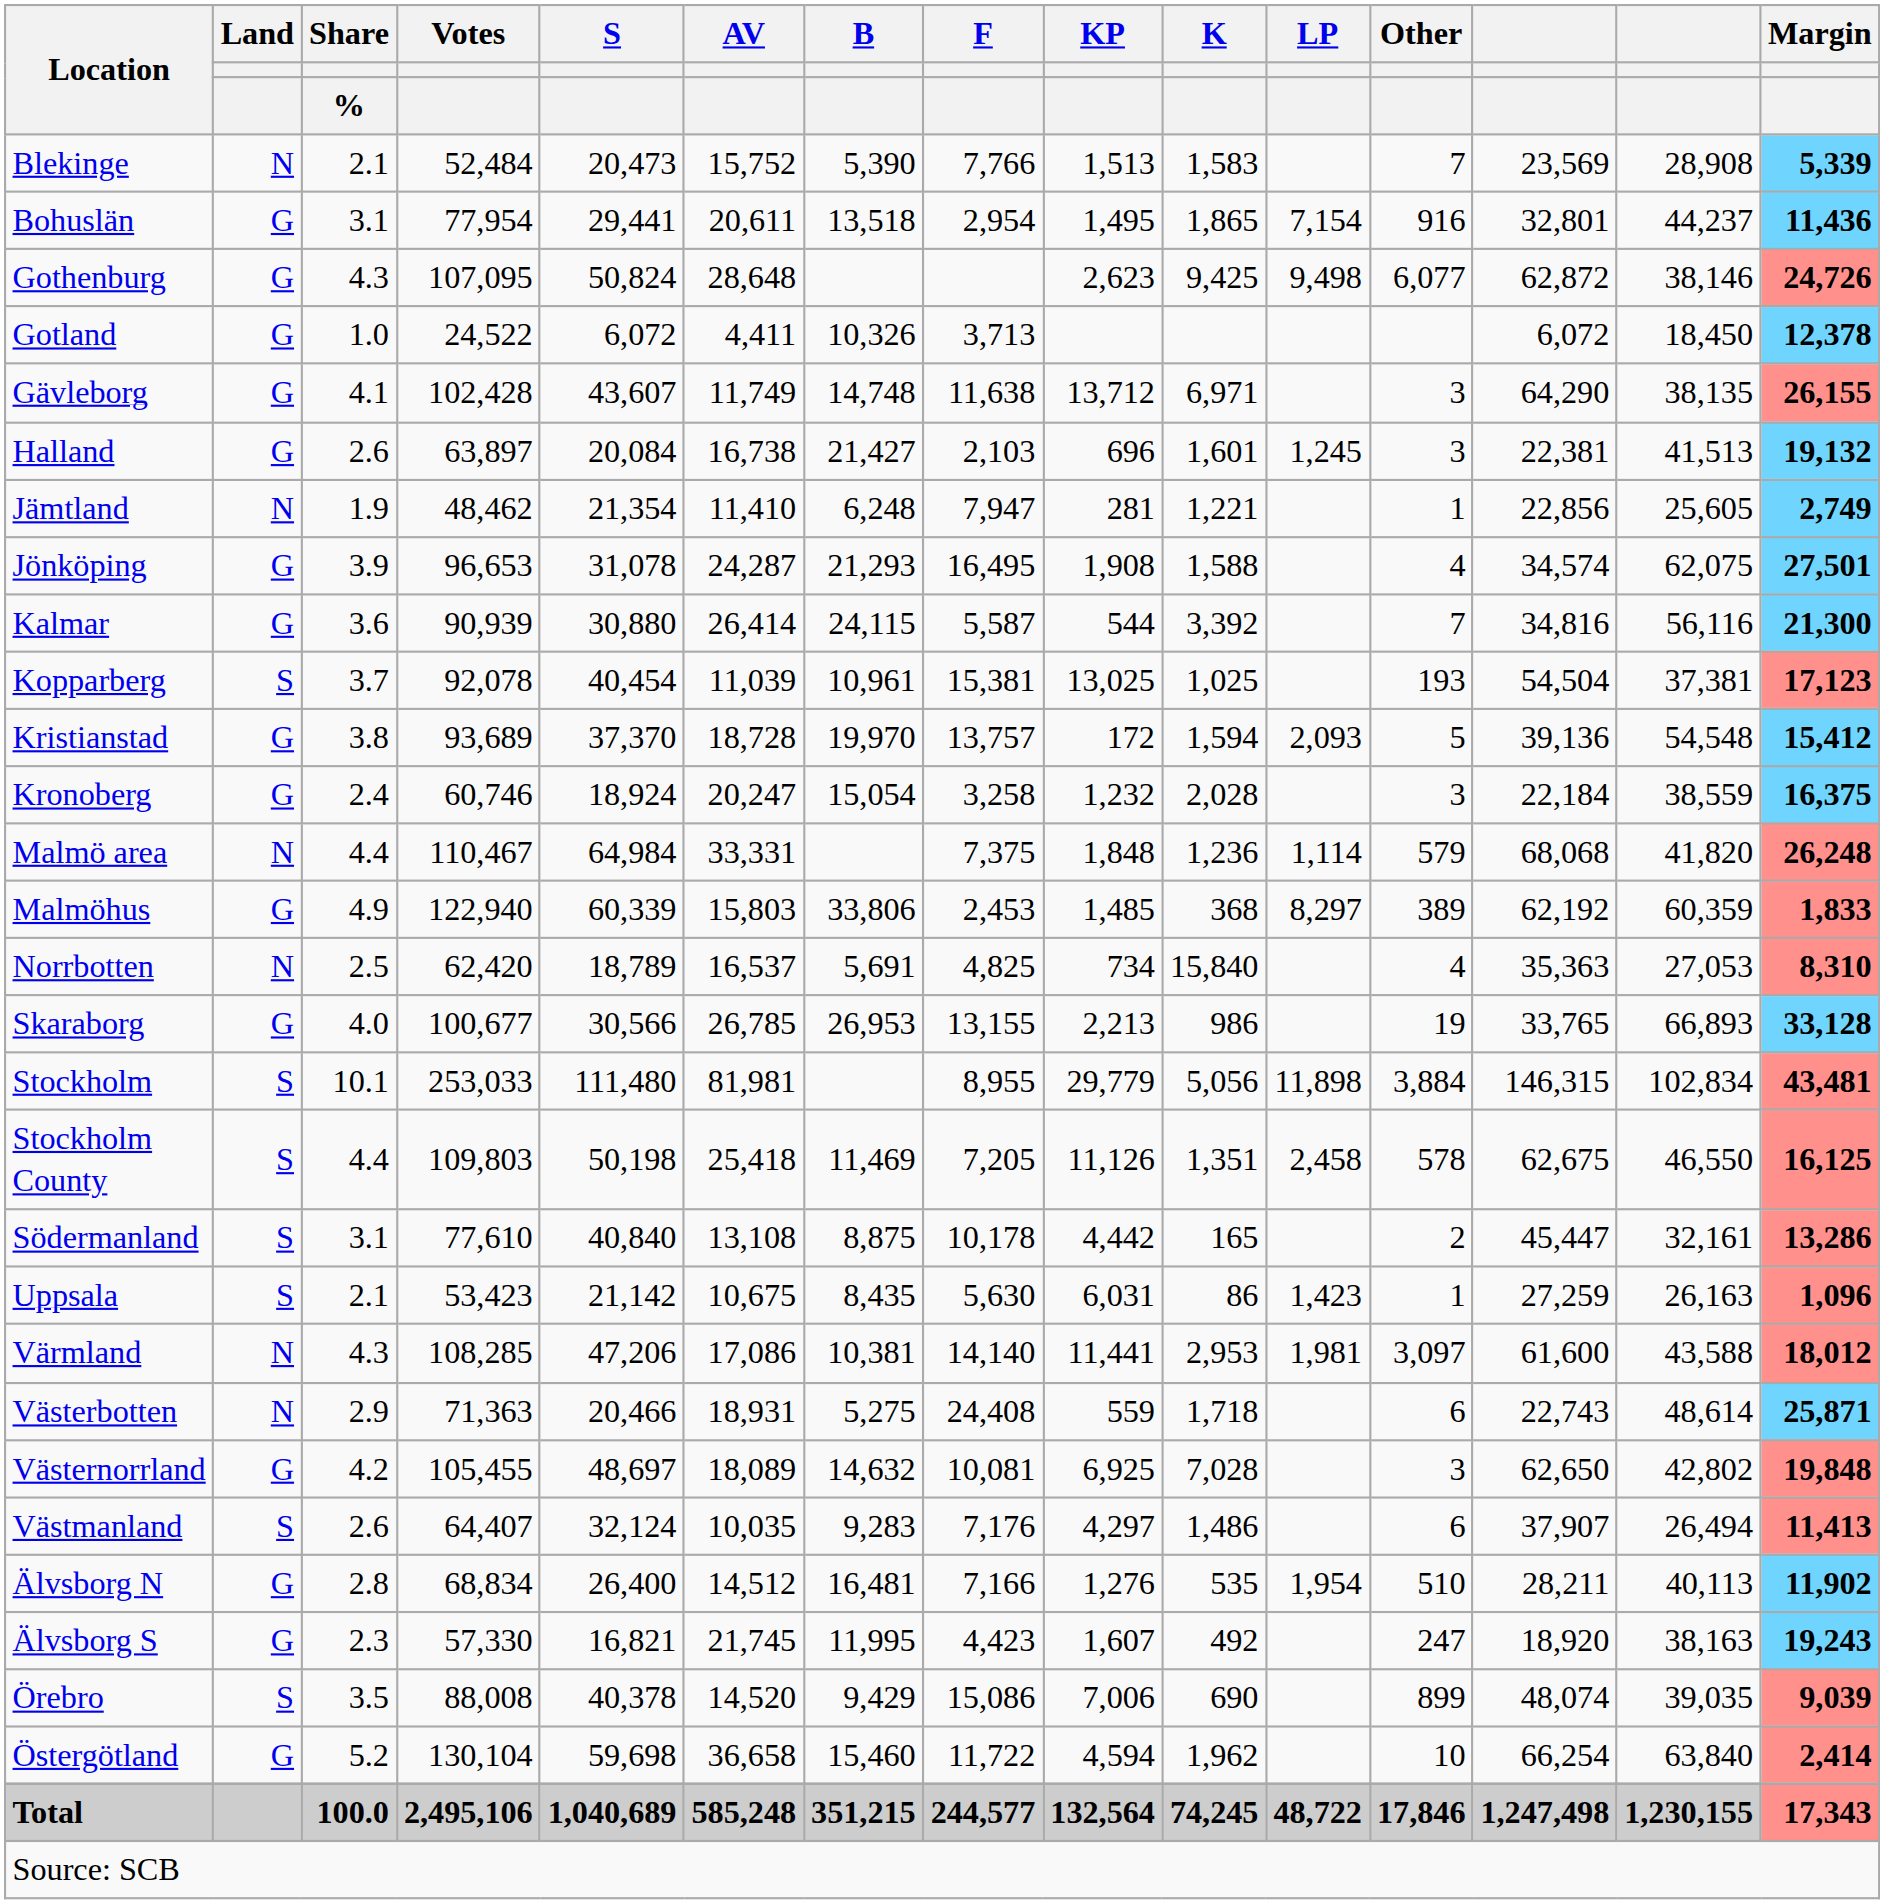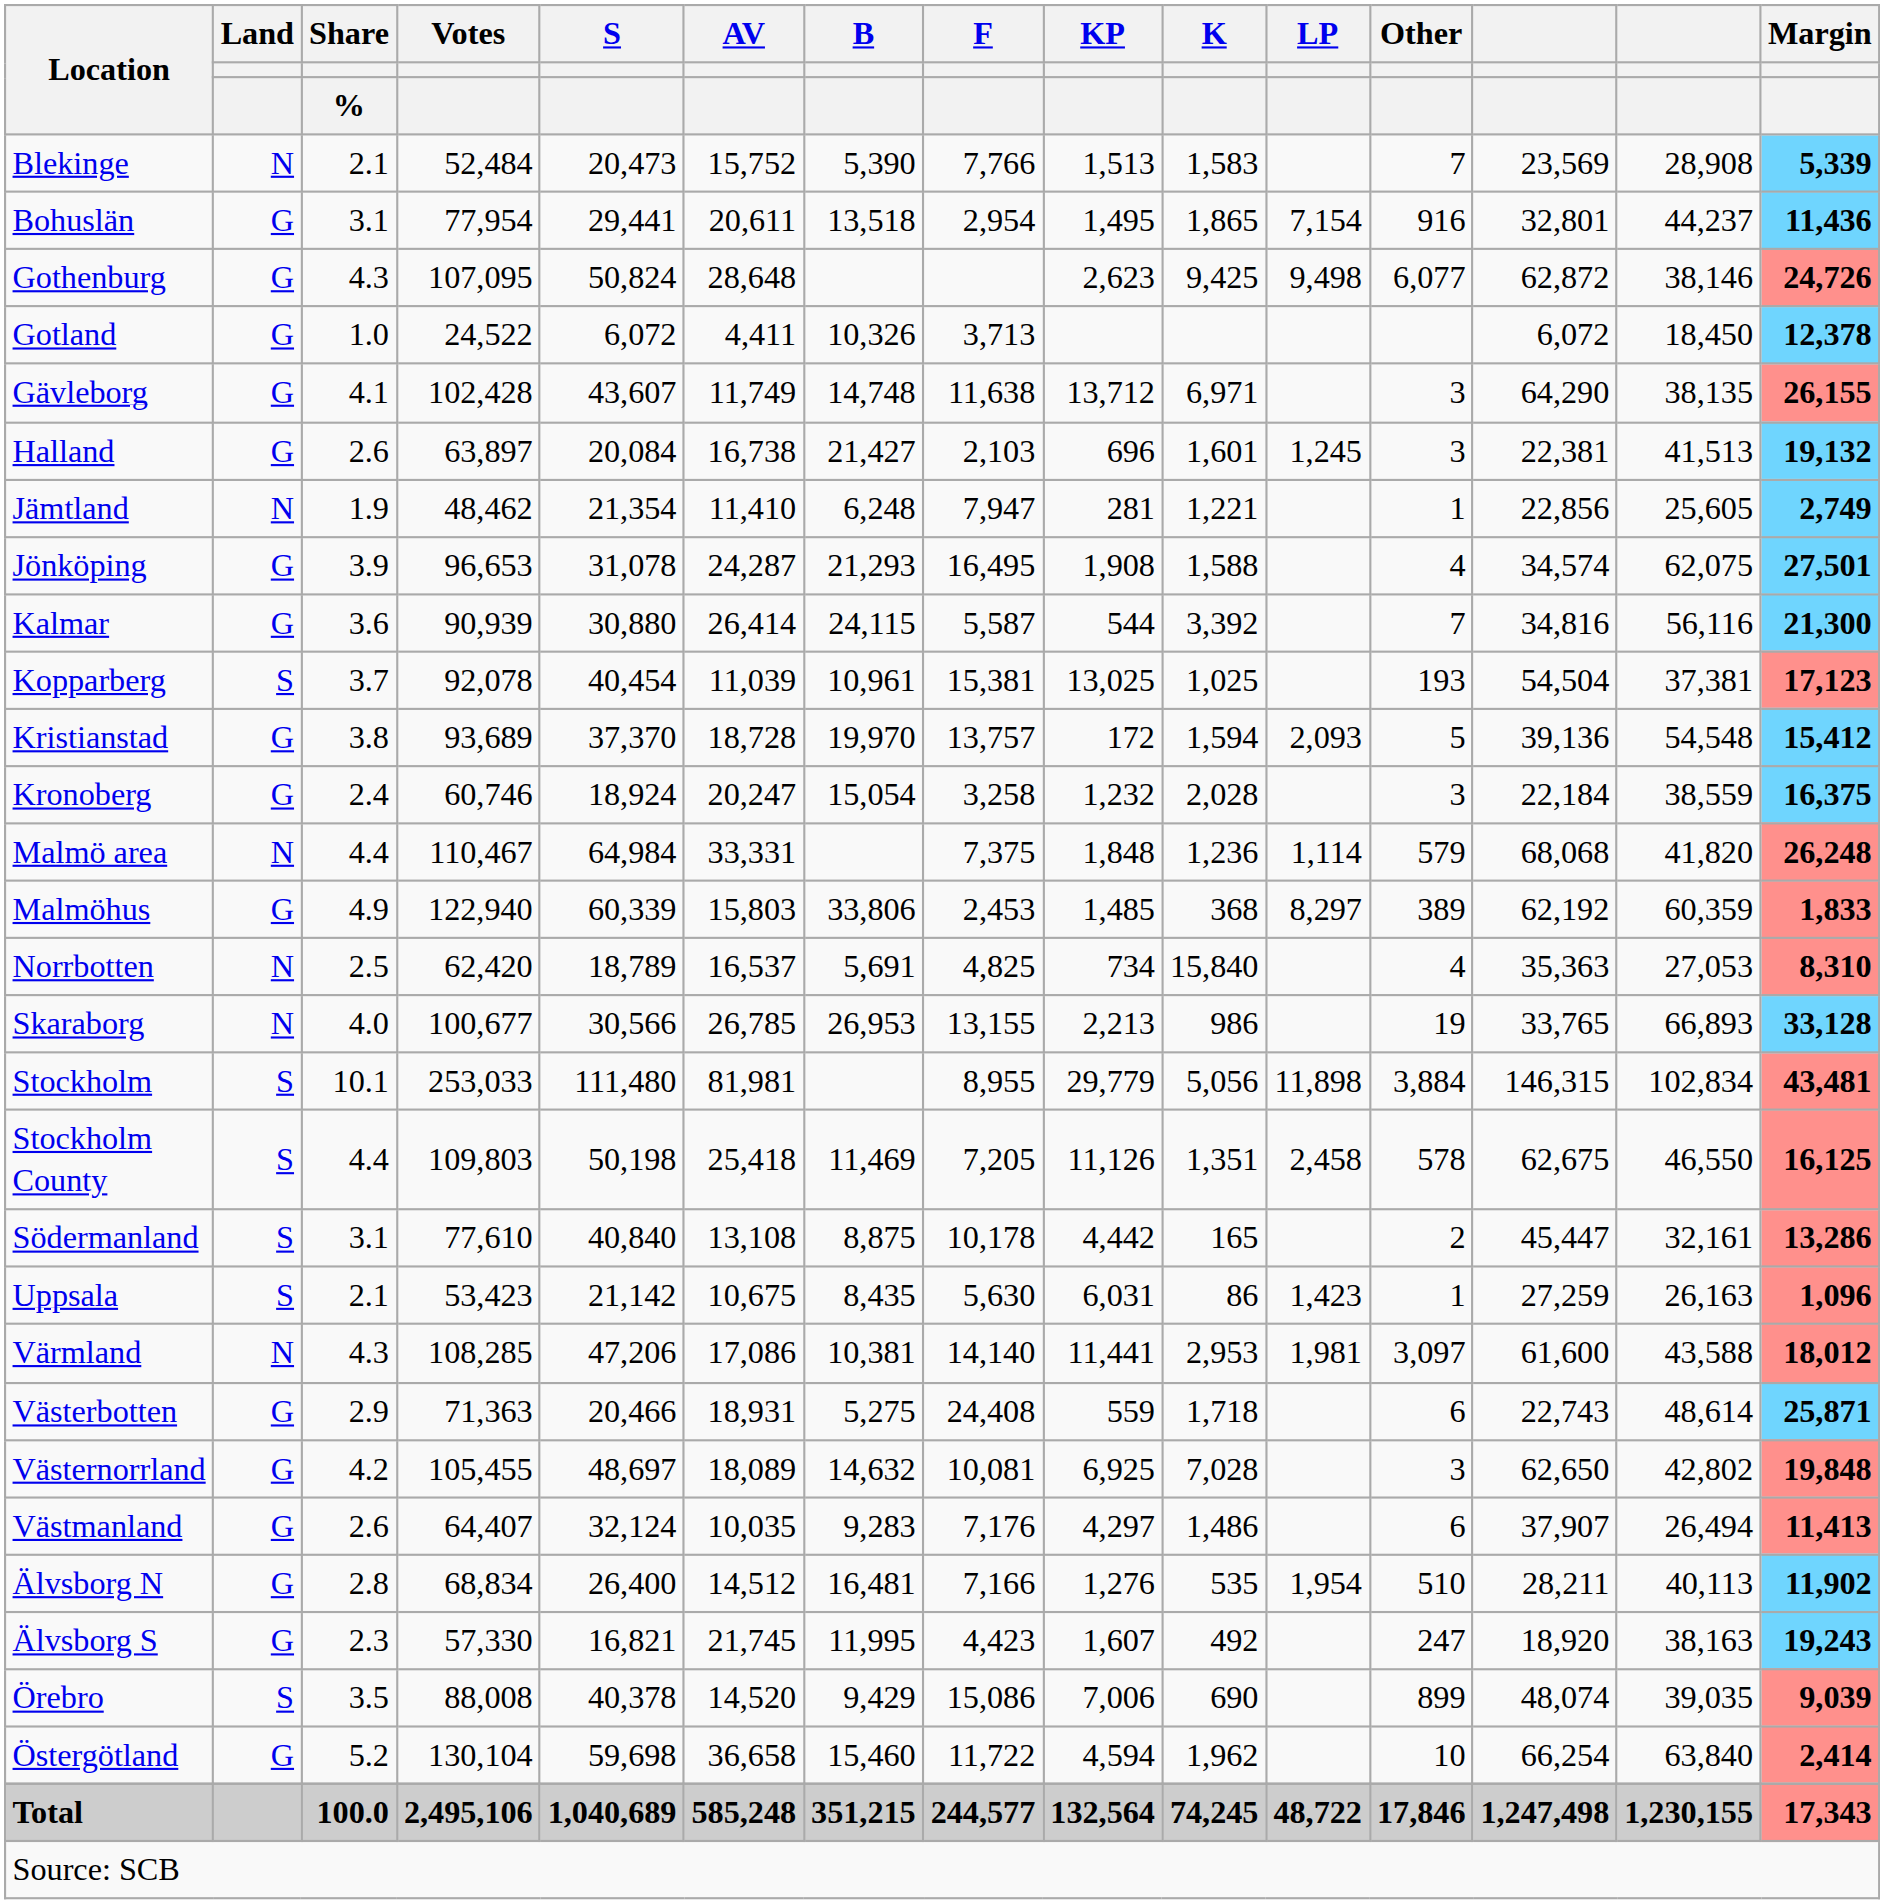(282, 1023) G -> (282, 1023) N
(282, 1410) N -> (282, 1410) G
(285, 1525) S -> (282, 1525) G
